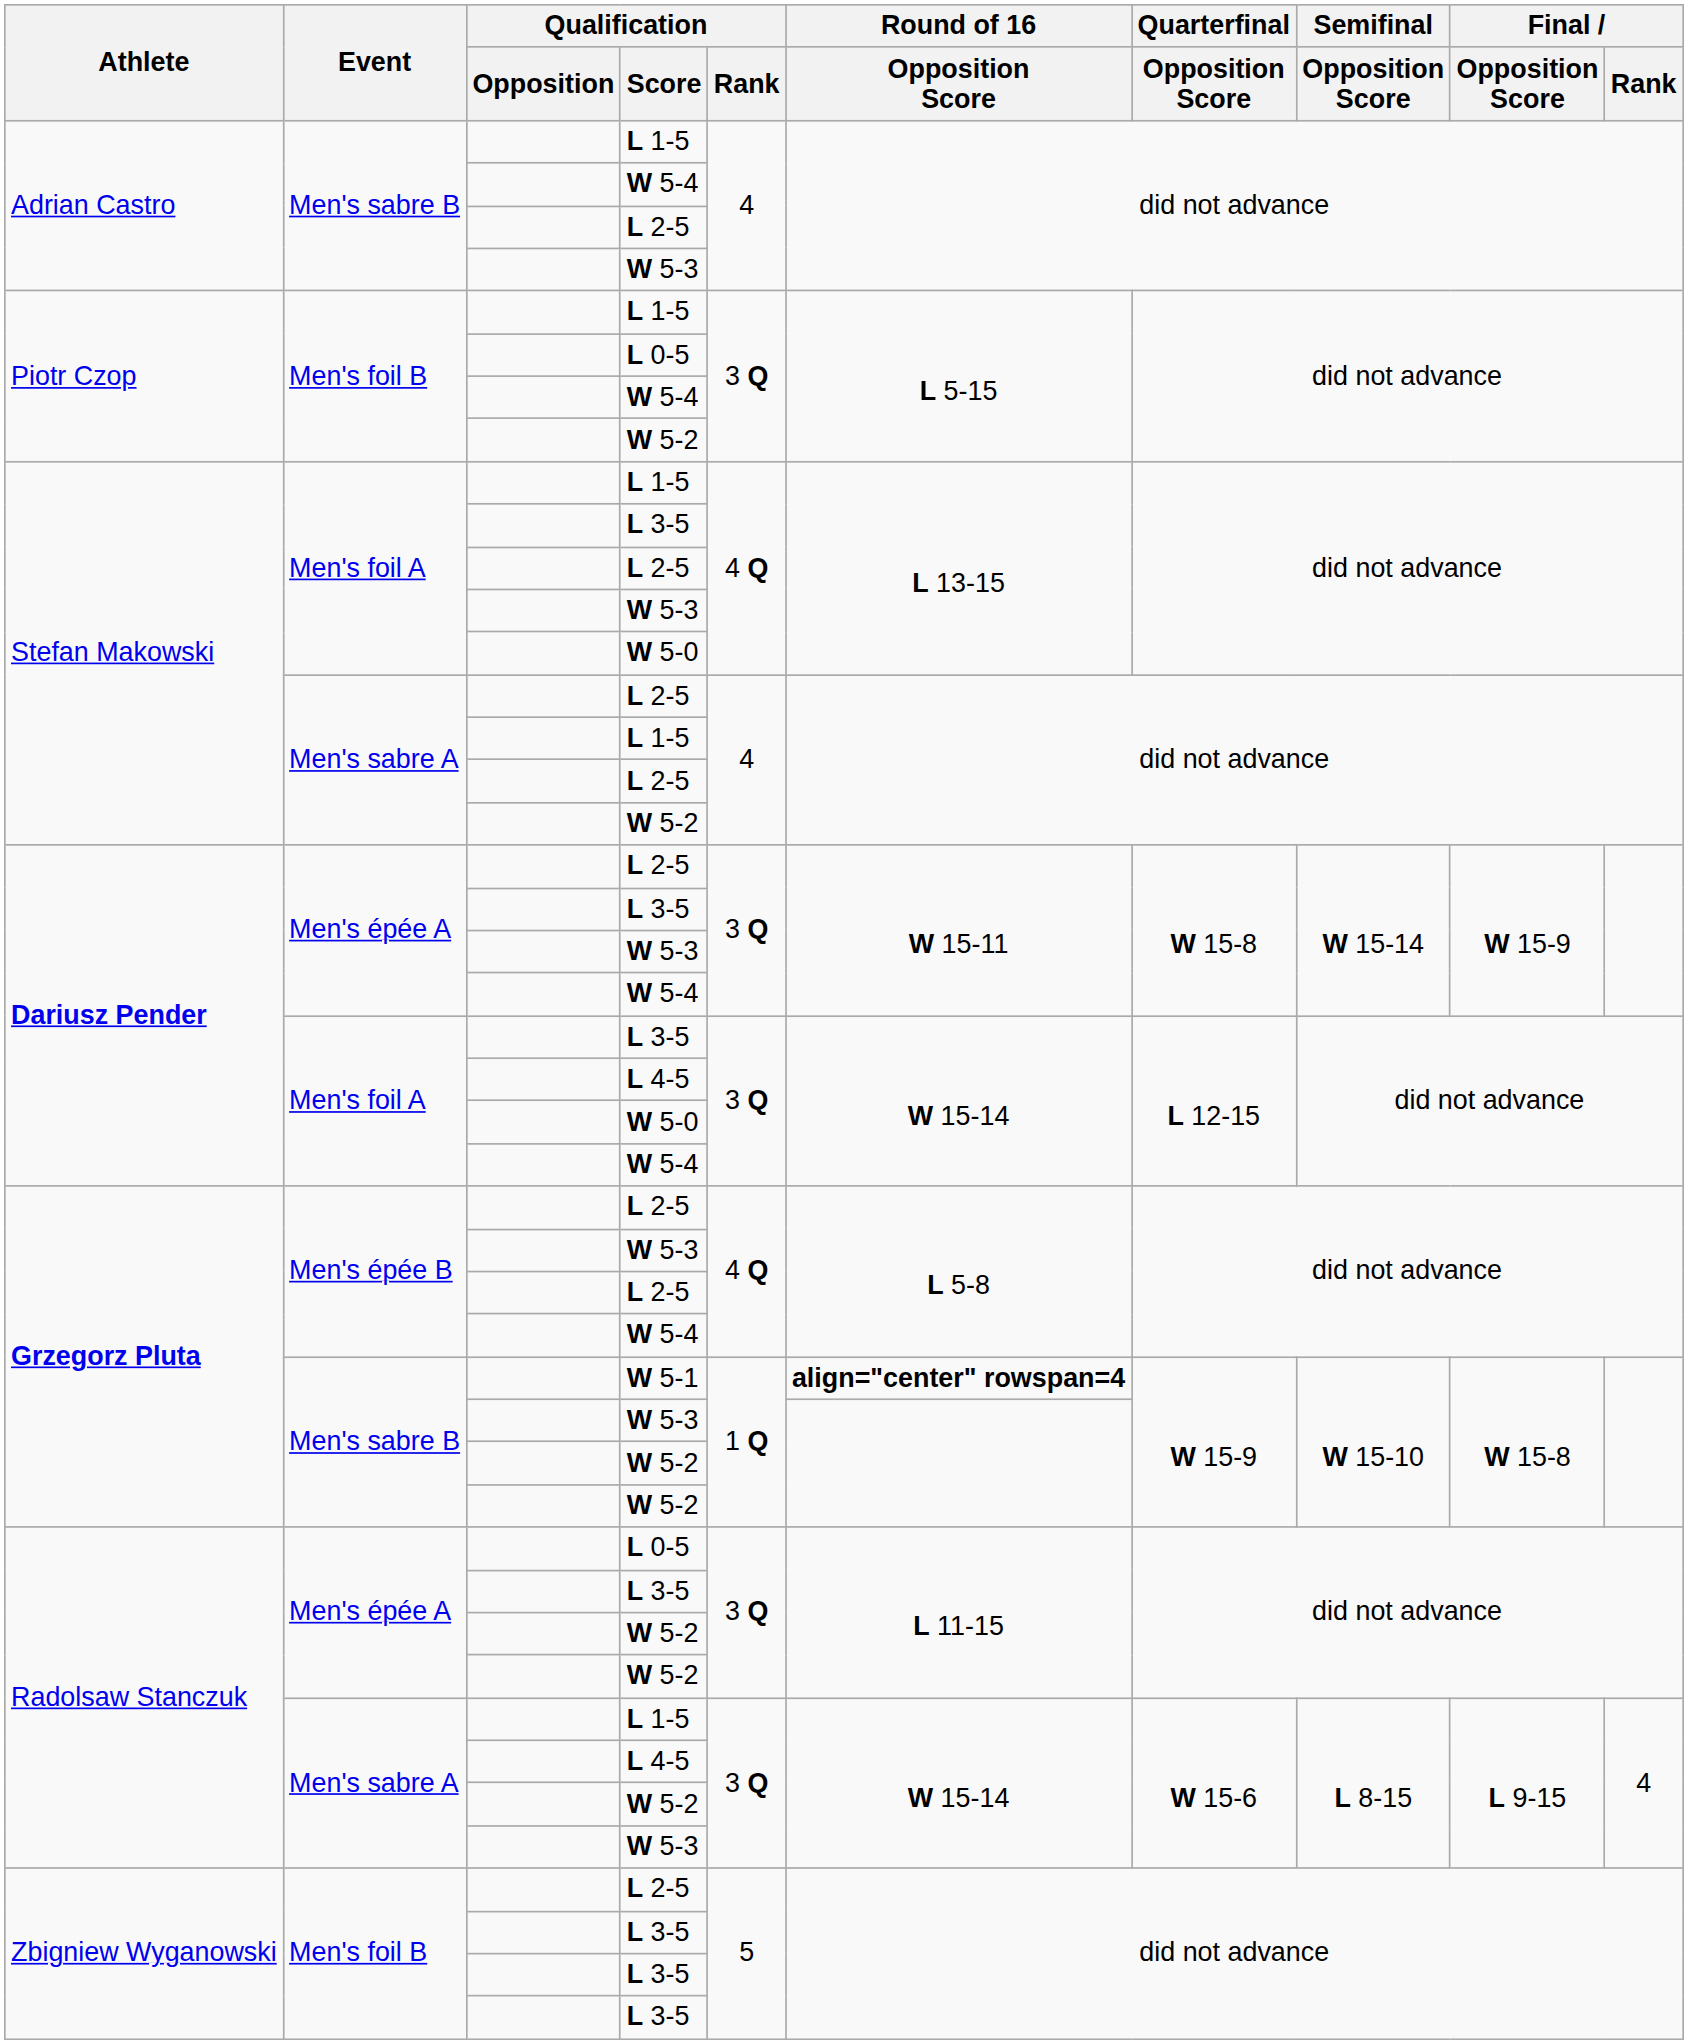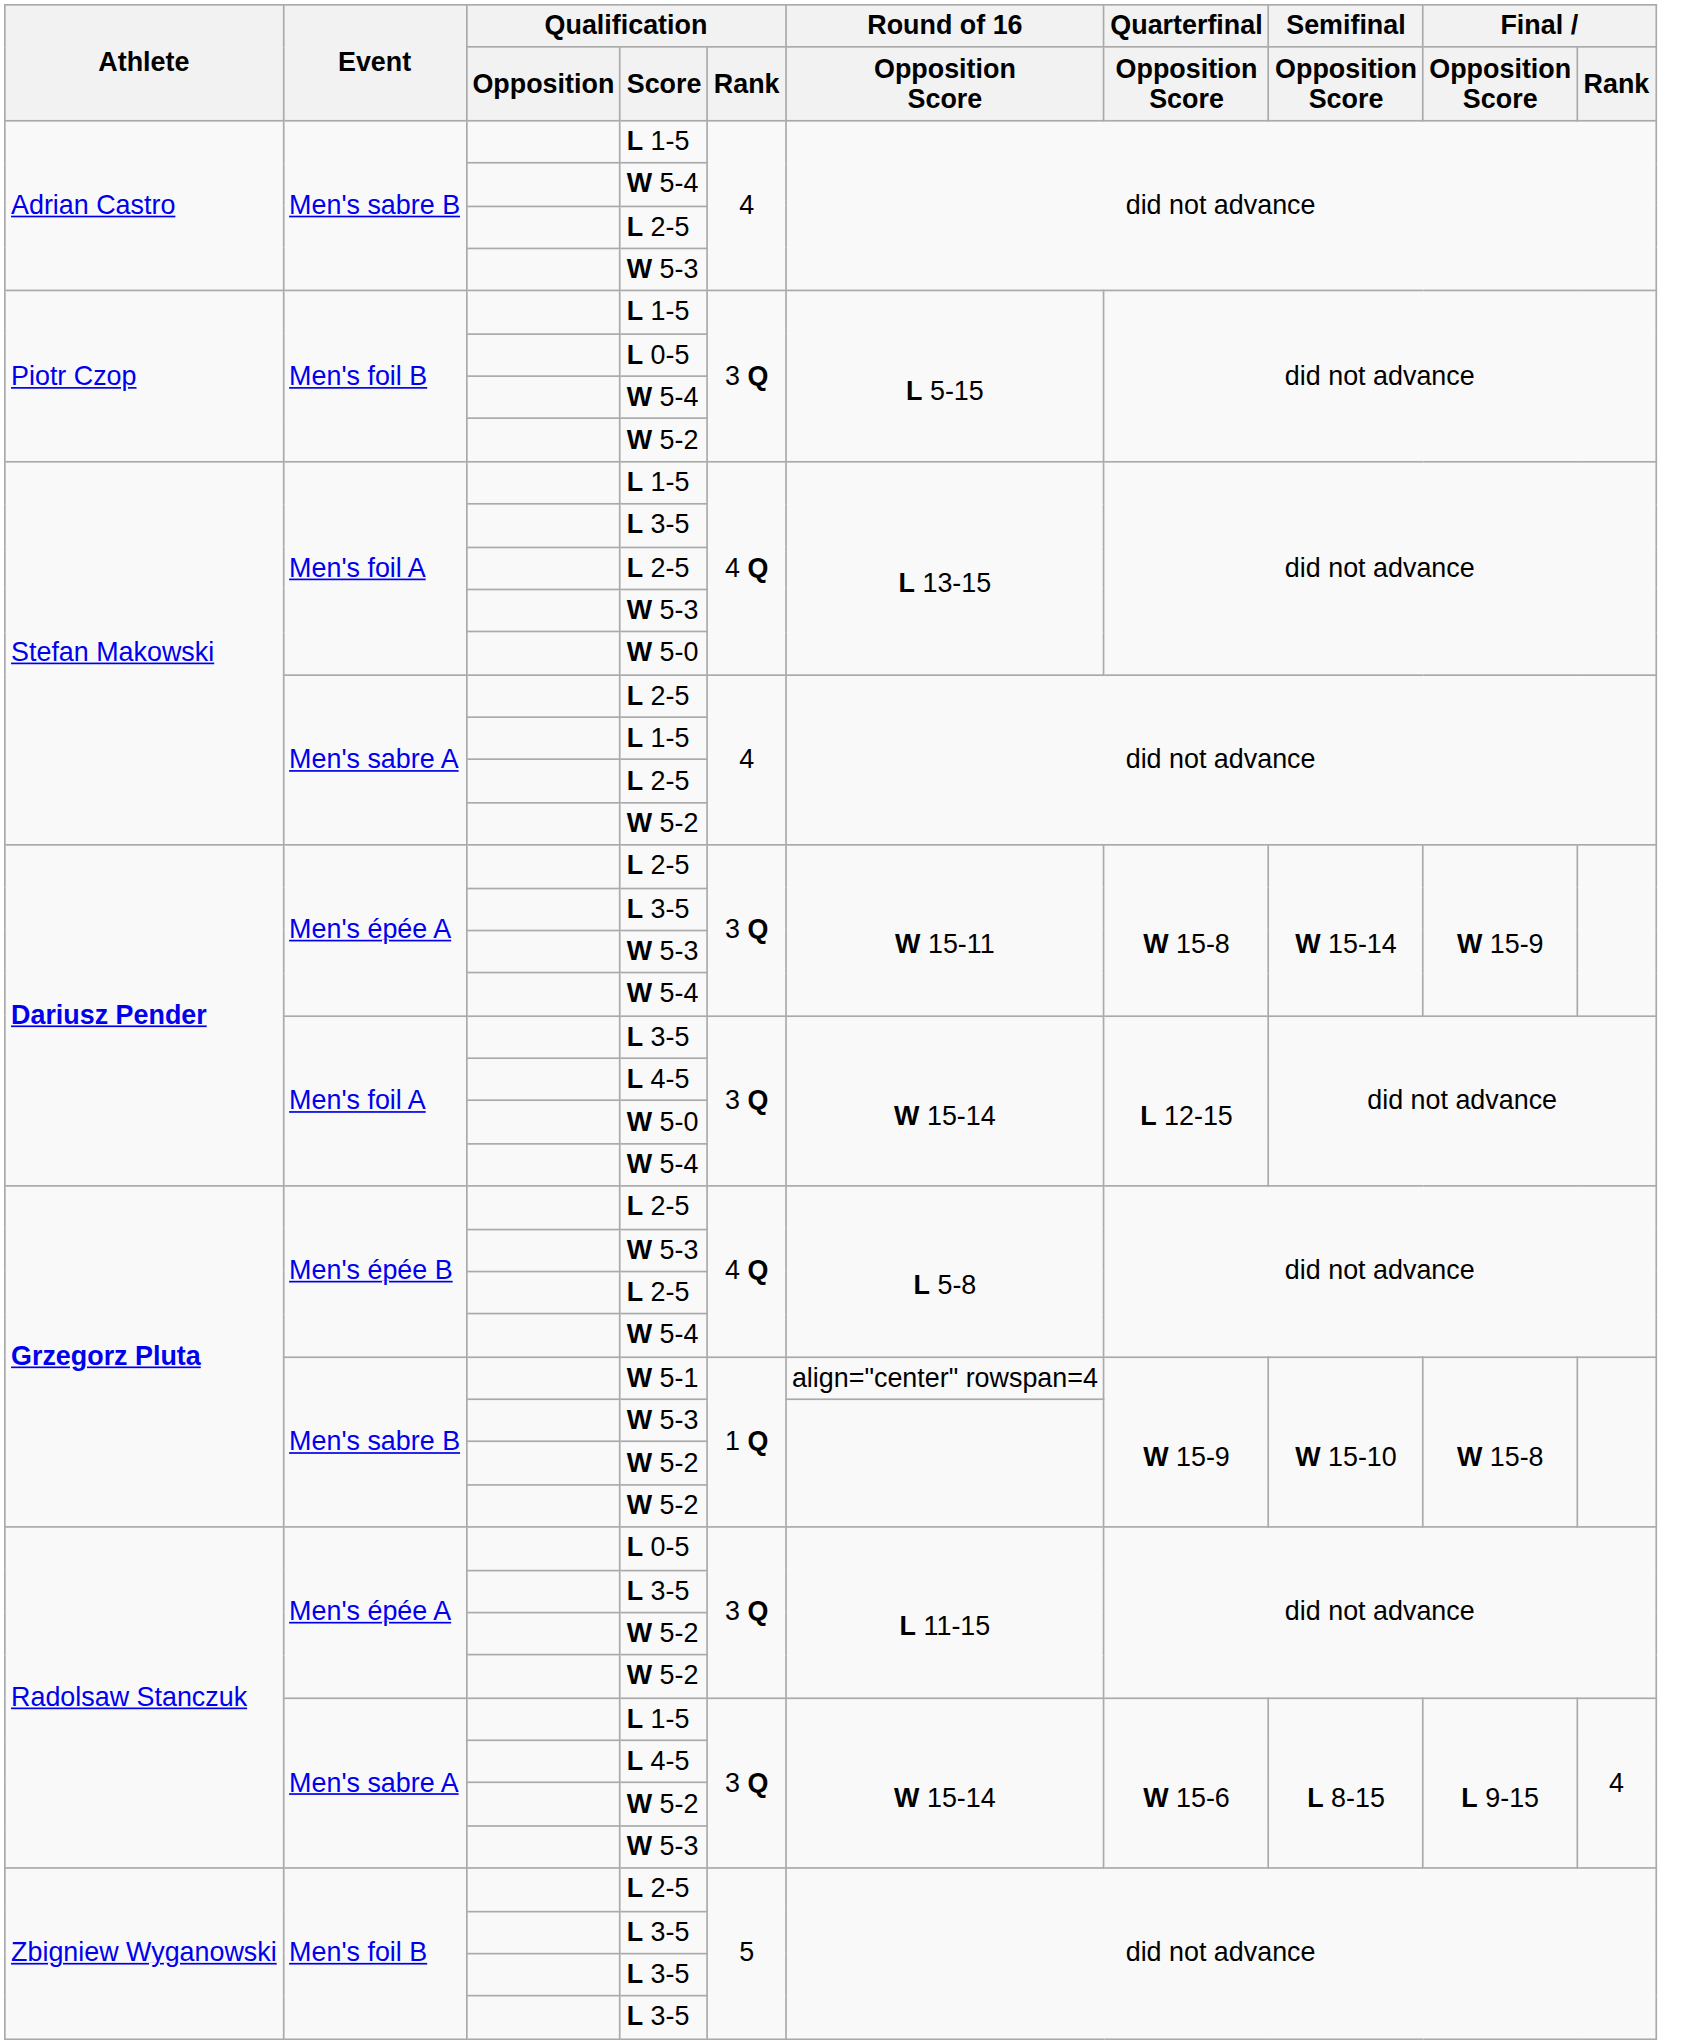(959, 1377) bold -> (945, 1377) normal
